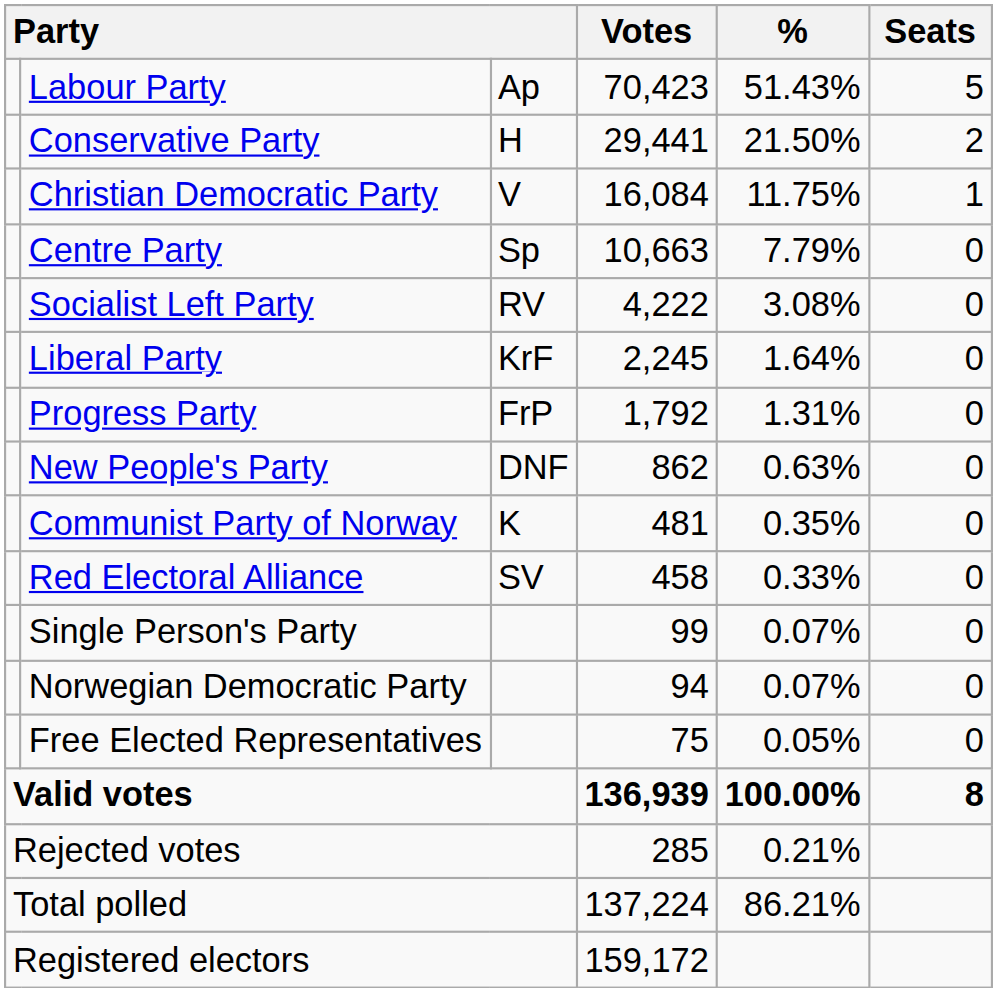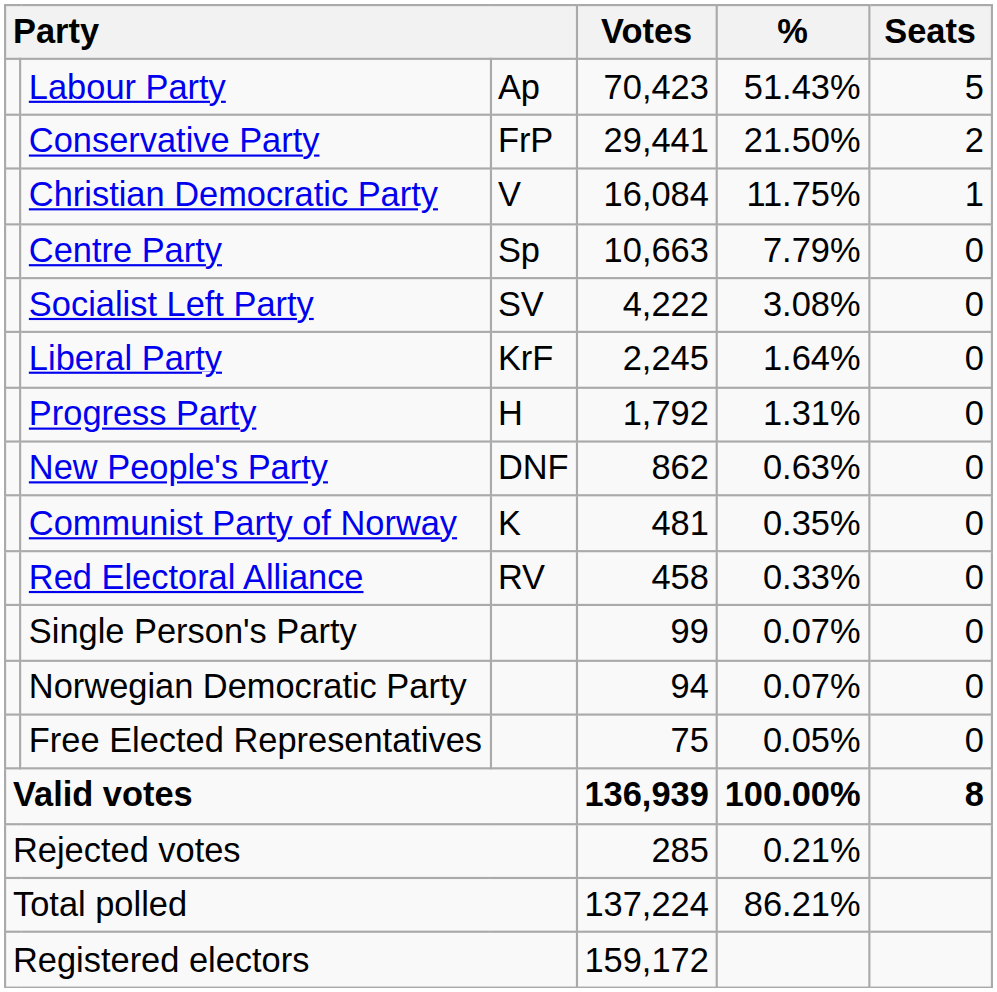(510, 140) H -> (526, 140) FrP
(521, 304) RV -> (521, 304) SV
(526, 413) FrP -> (510, 413) H
(521, 577) SV -> (521, 577) RV
